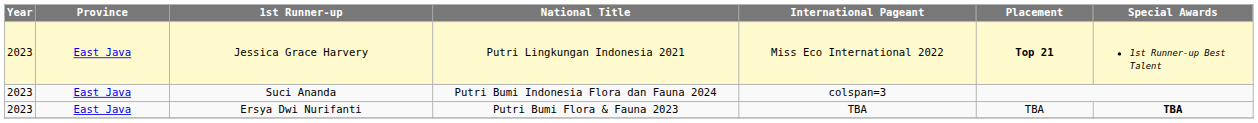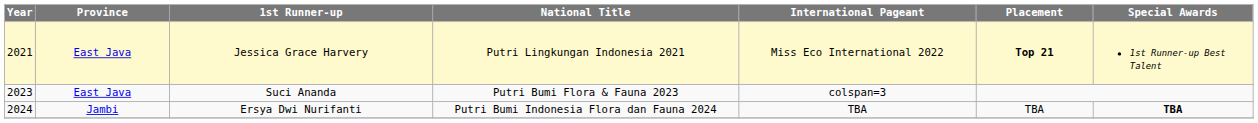(20, 53) 2023 -> (20, 53) 2021
(586, 93) Putri Bumi Indonesia Flora dan Fauna 2024 -> (586, 93) Putri Bumi Flora & Fauna 2023
(20, 110) 2023 -> (20, 110) 2024
(102, 110) East Java -> (102, 110) Jambi
(586, 110) Putri Bumi Flora & Fauna 2023 -> (586, 110) Putri Bumi Indonesia Flora dan Fauna 2024
